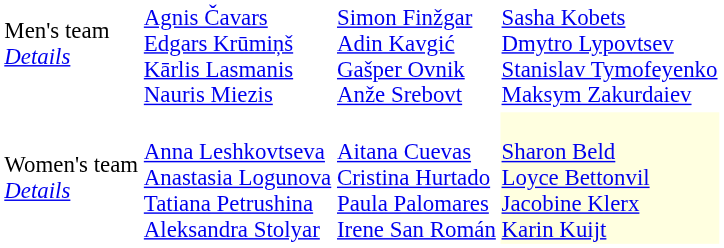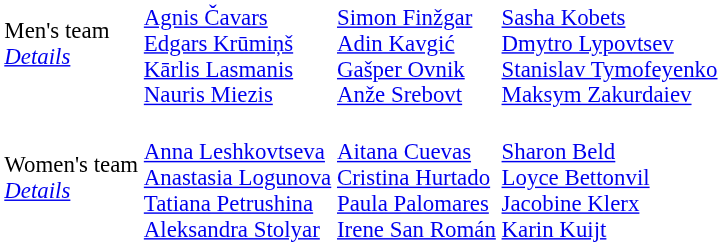(576, 190) lightyellow background -> (576, 190) no background
